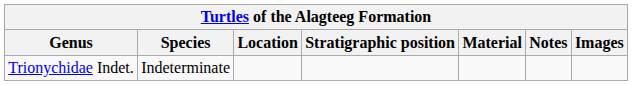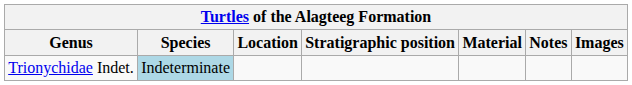(186, 67) no background -> (186, 67) lightblue background
